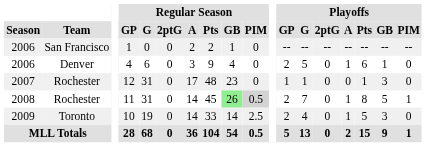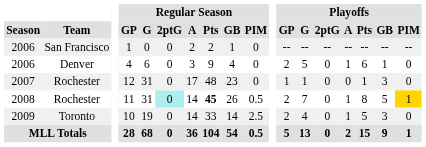(170, 99) no background -> (170, 99) paleturquoise background
(211, 99) normal -> (211, 99) bold
(232, 99) lightgreen background -> (232, 99) no background
(256, 99) lightgrey background -> (256, 99) no background
(409, 99) no background -> (409, 99) gold background
